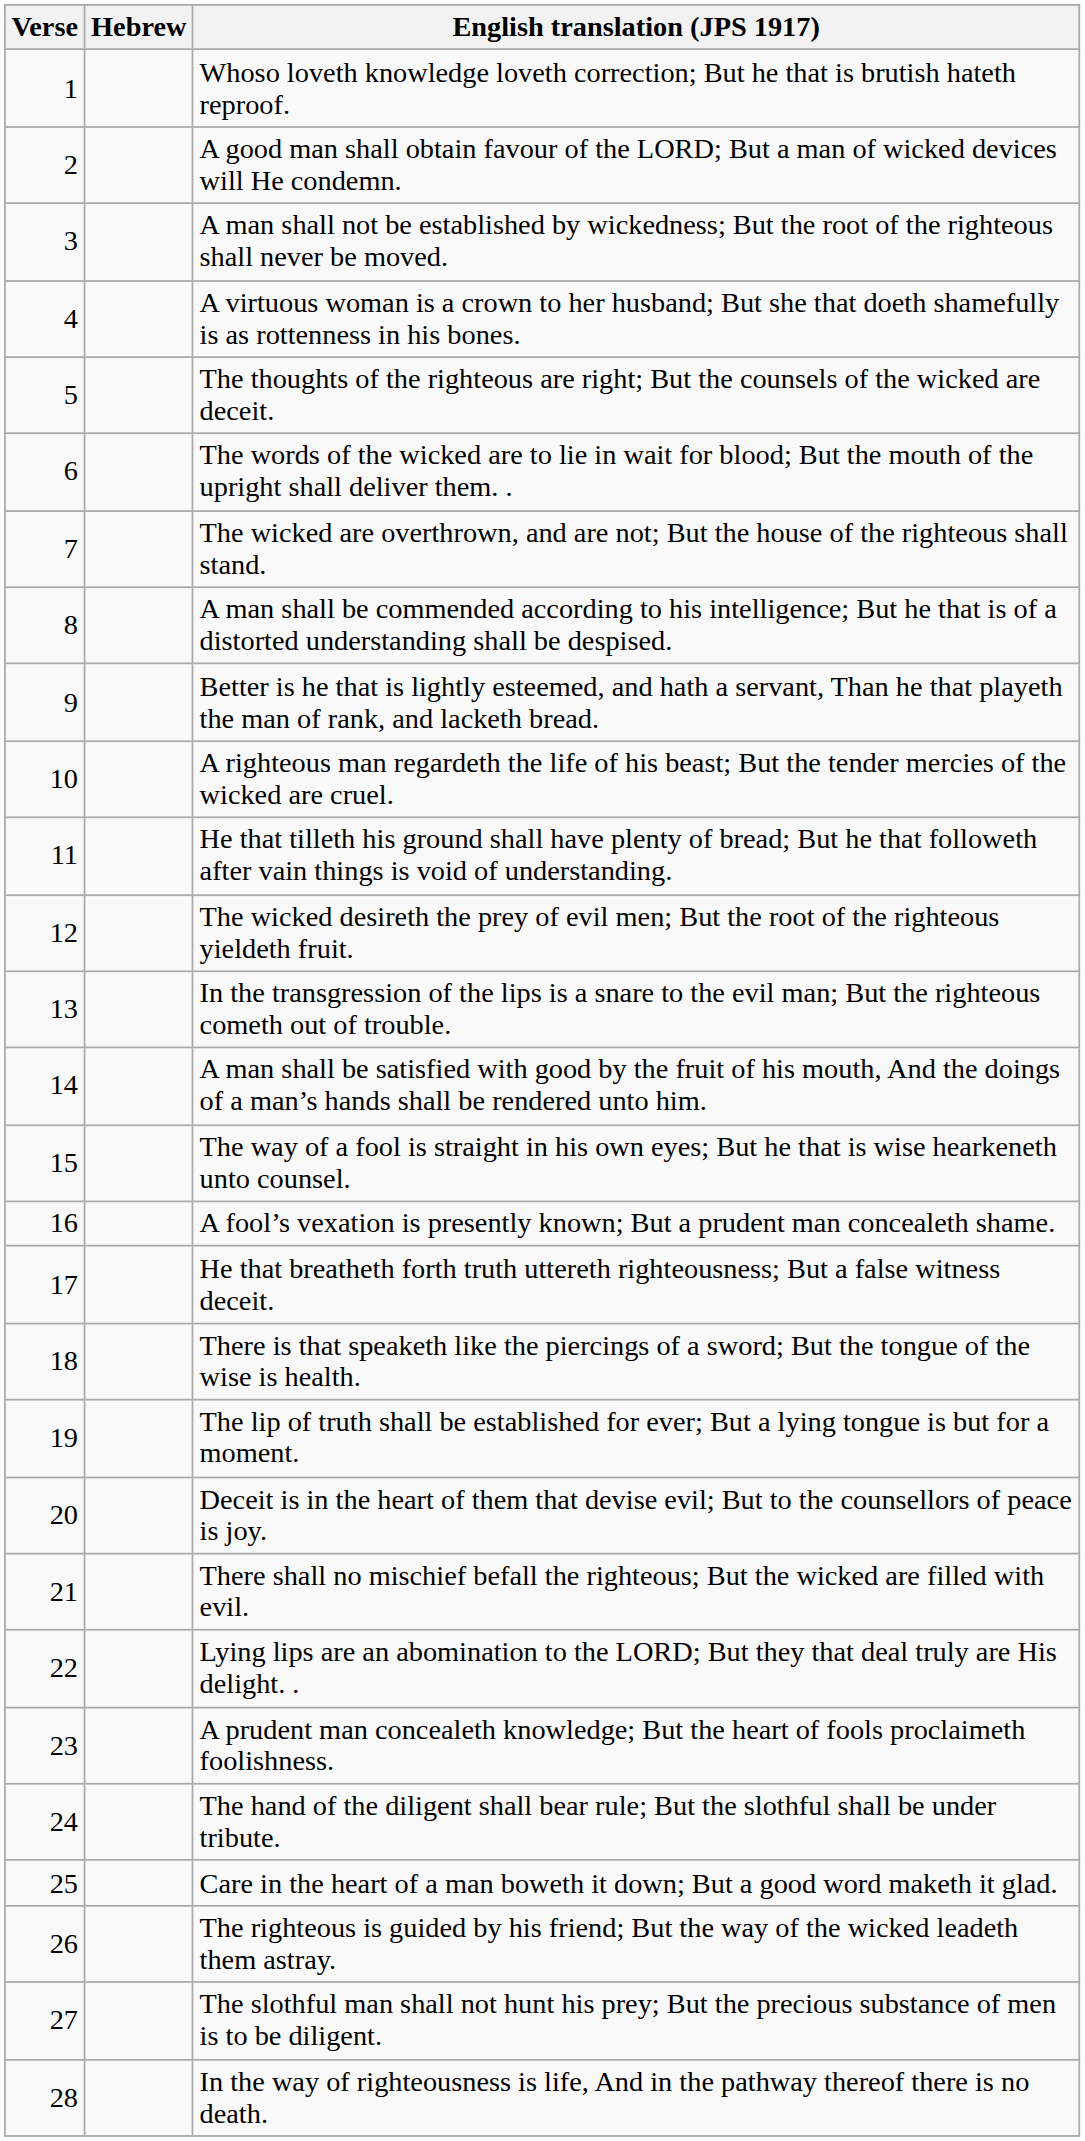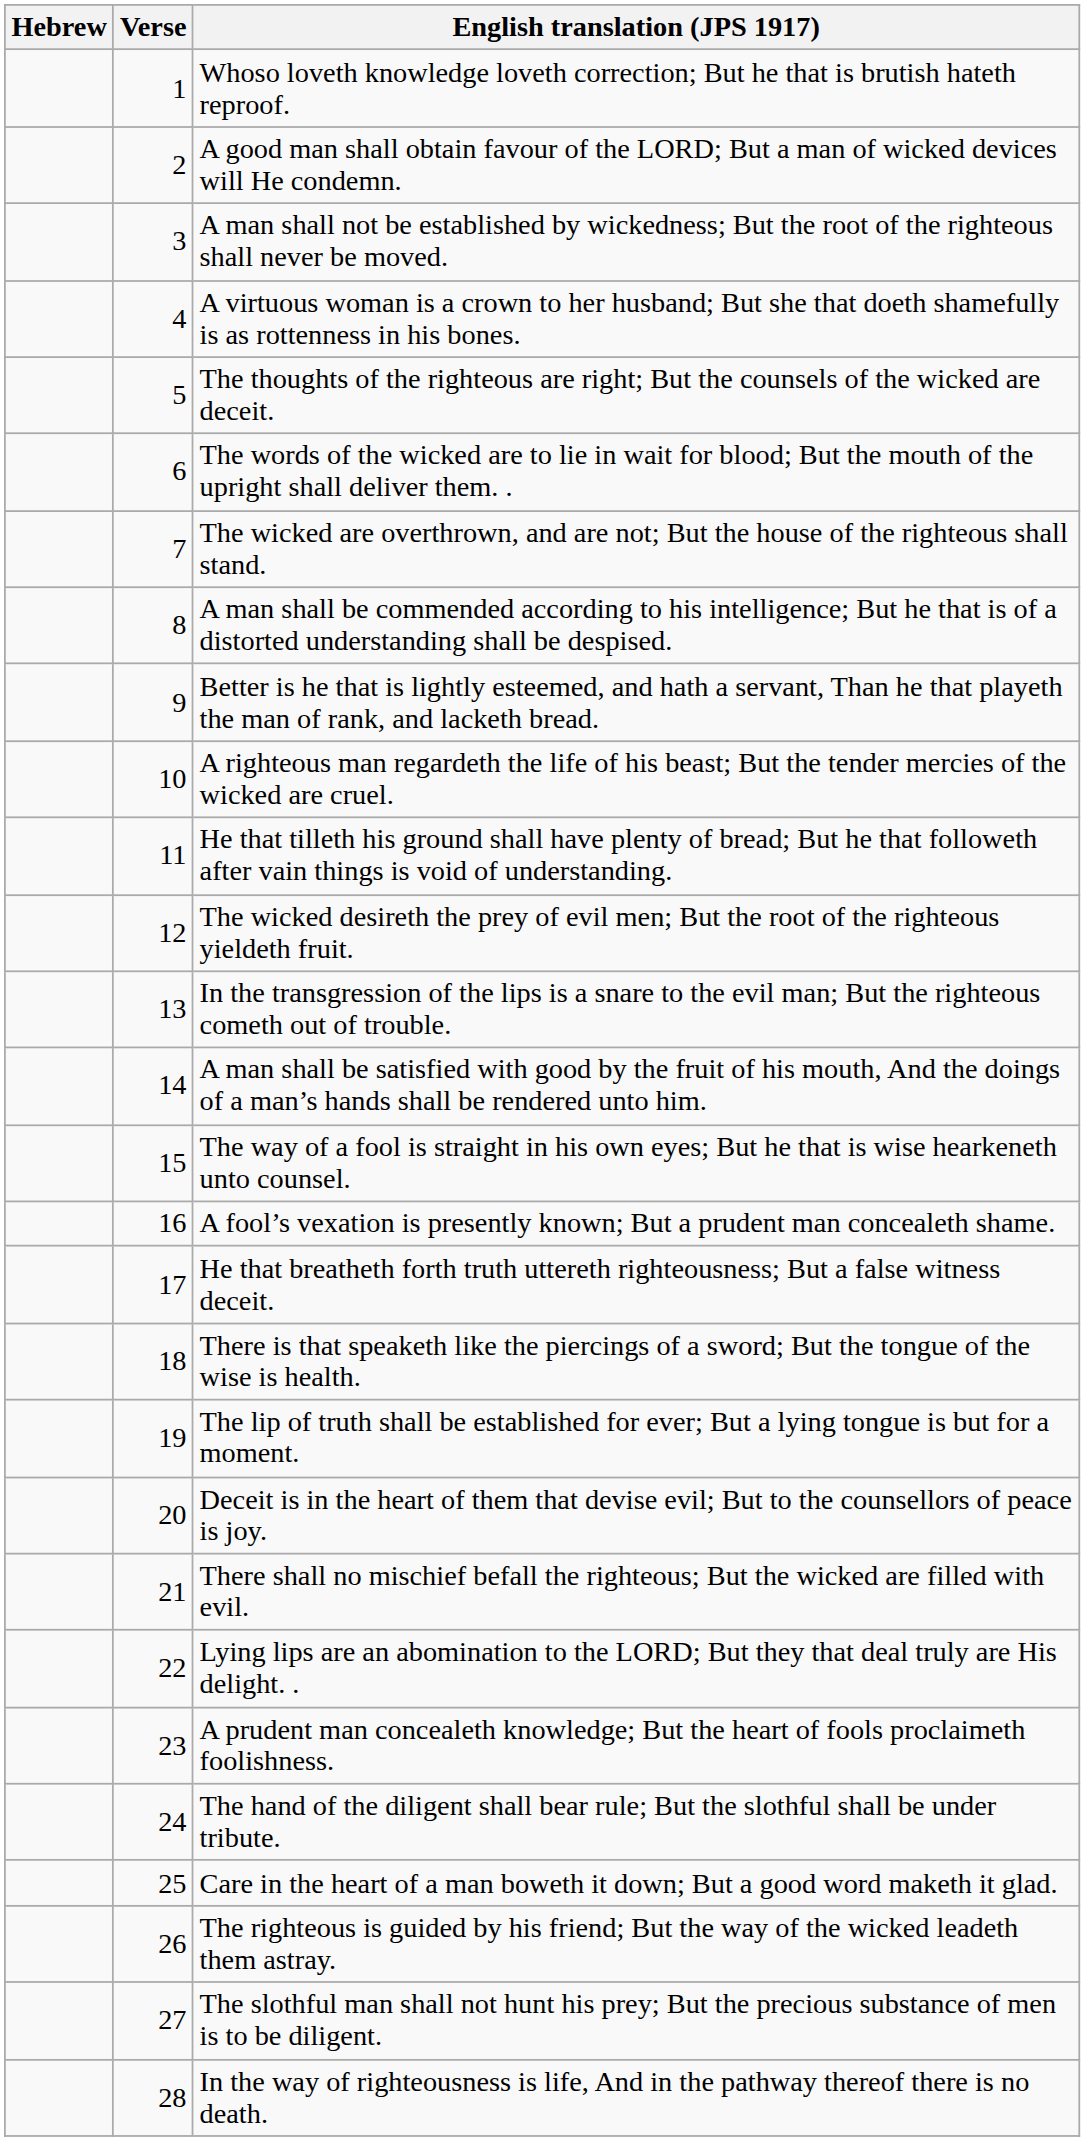columns swapped: (45, 26) <-> (139, 26)
